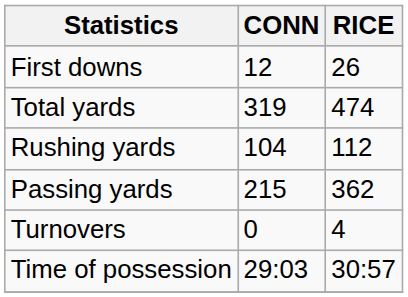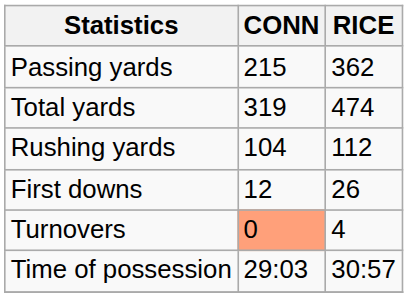rows swapped: (77, 66) <-> (92, 189)
(251, 229) no background -> (251, 229) lightsalmon background
